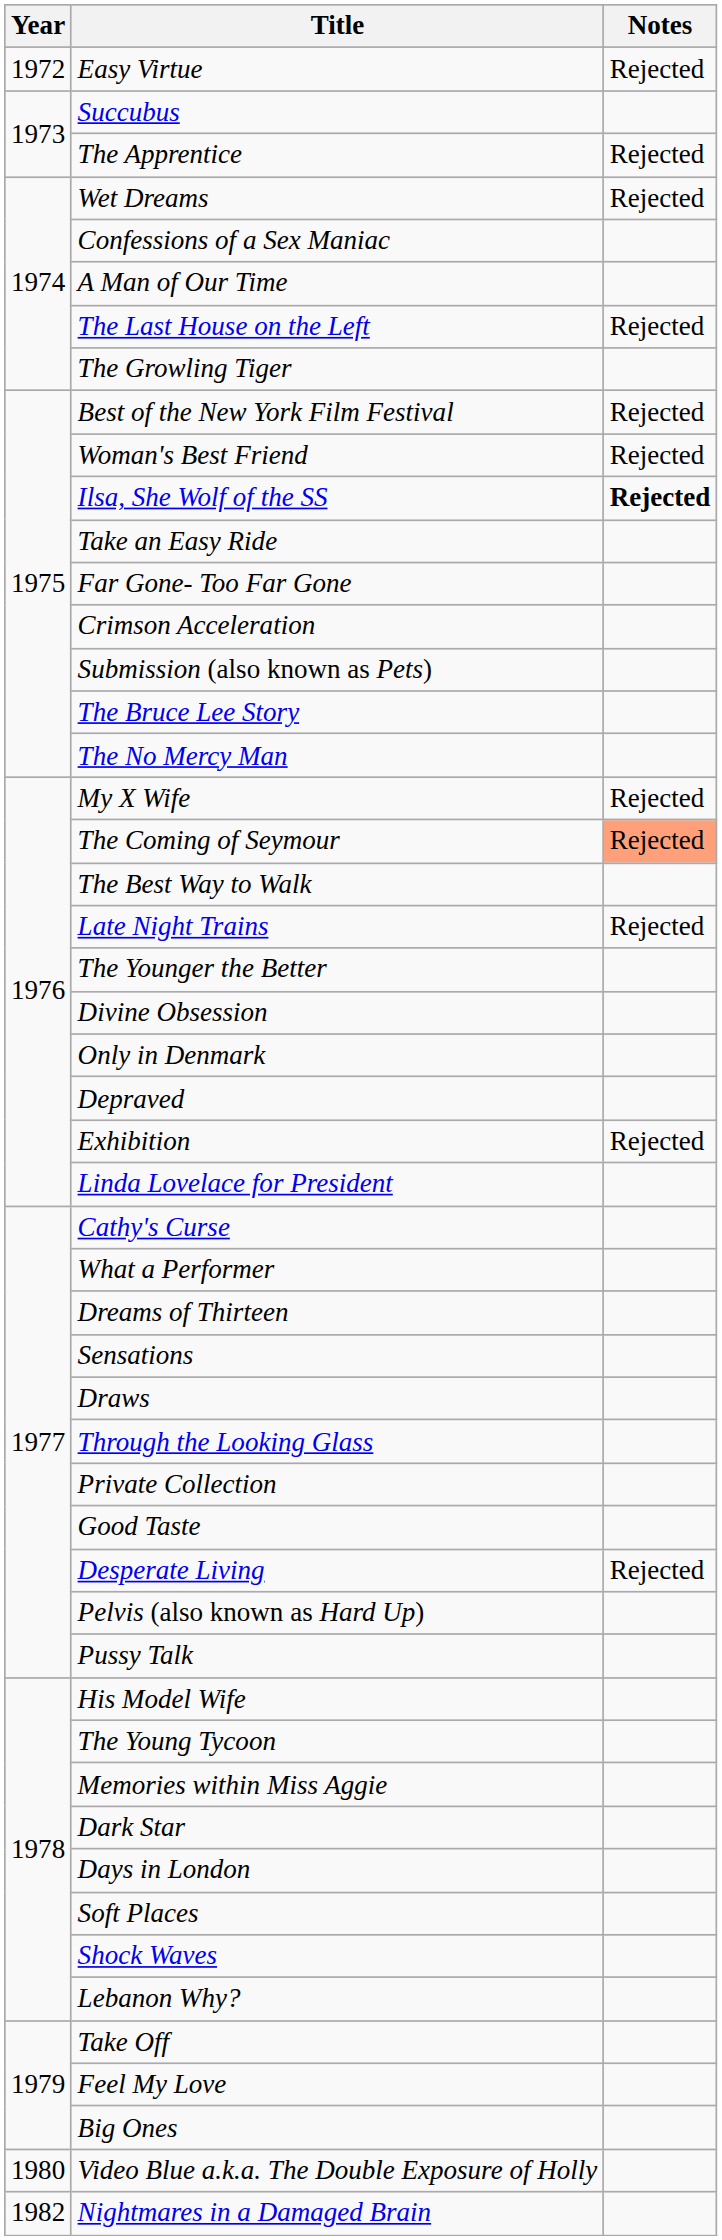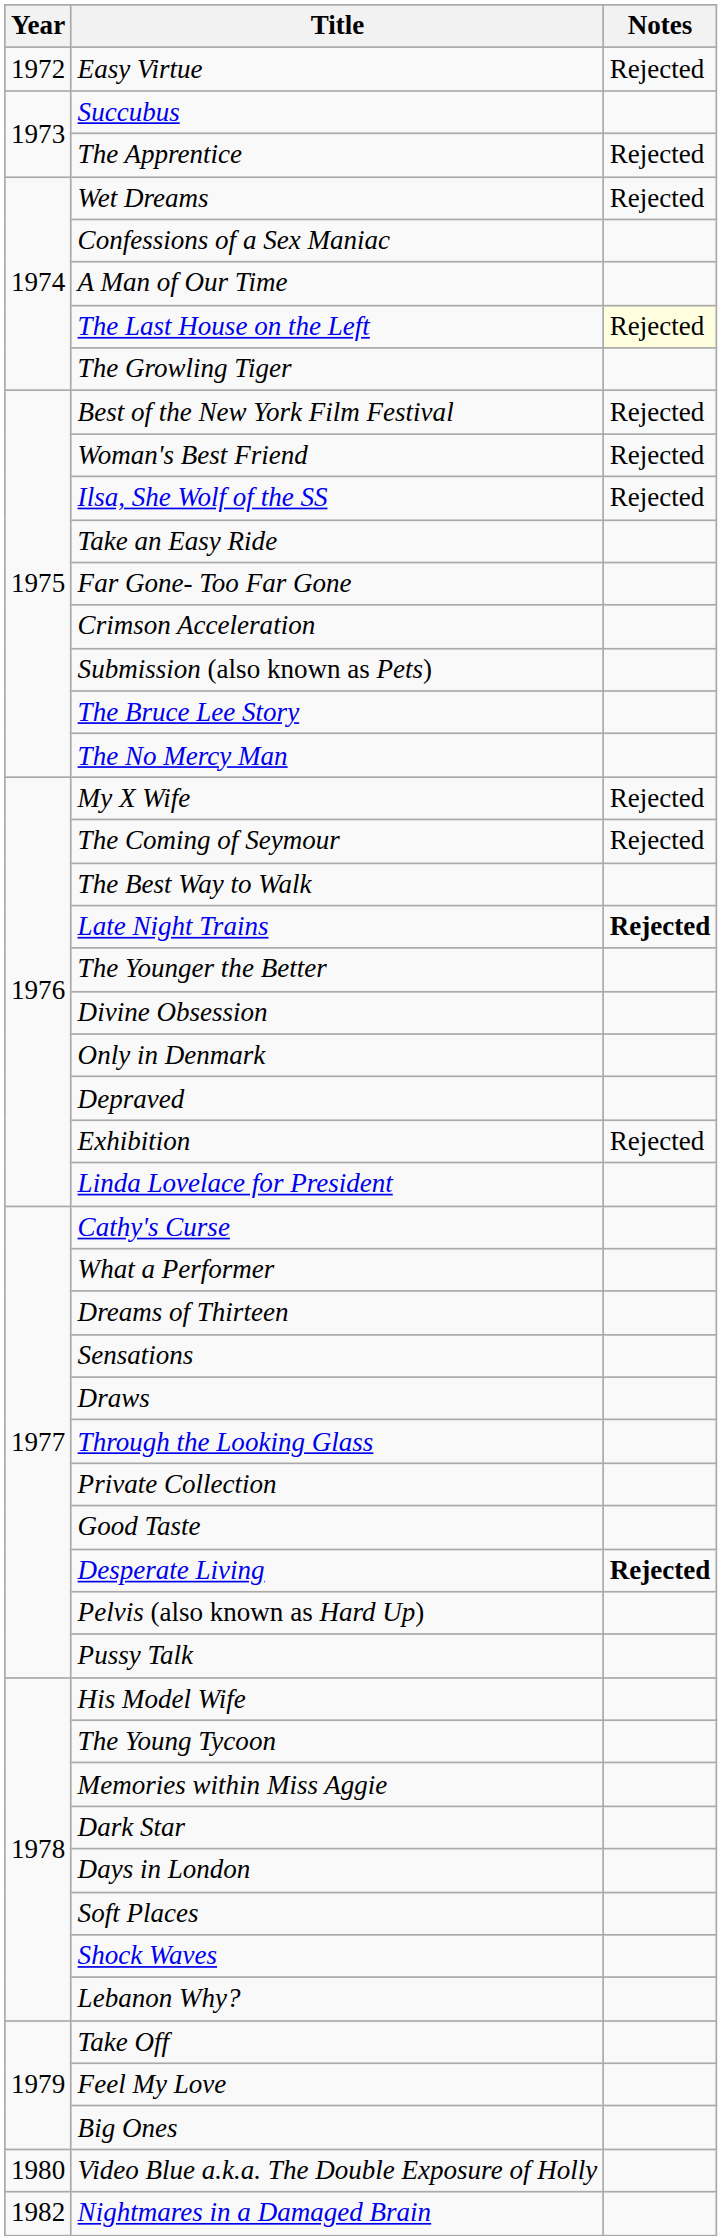(657, 326) no background -> (657, 326) lightyellow background
(660, 497) bold -> (657, 497) normal
(657, 840) lightsalmon background -> (657, 840) no background
(657, 926) normal -> (660, 926) bold
(657, 1569) normal -> (660, 1569) bold
